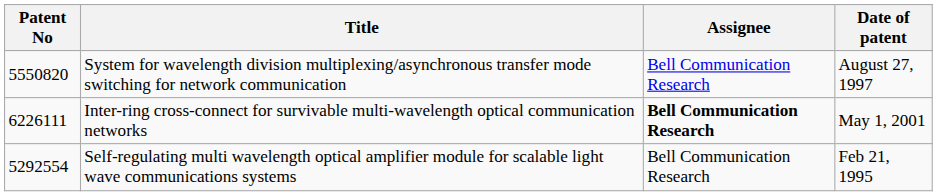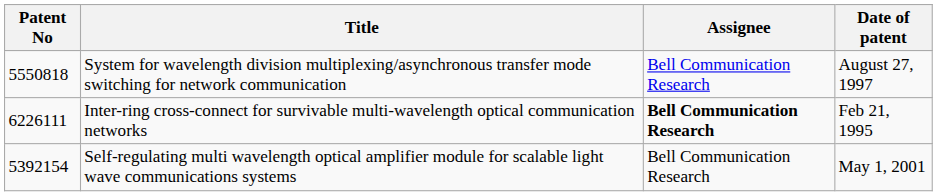(38, 74) 5550820 -> (38, 74) 5550818
(882, 120) May 1, 2001 -> (864, 120) Feb 21, 1995
(38, 166) 5292554 -> (38, 166) 5392154
(864, 166) Feb 21, 1995 -> (882, 166) May 1, 2001
